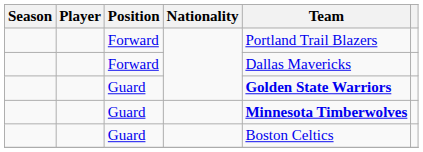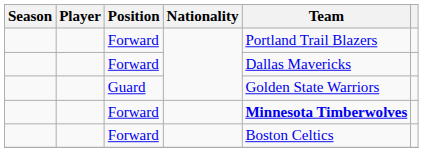(318, 87) bold -> (312, 87) normal
(127, 111) Guard -> (133, 111) Forward
(127, 135) Guard -> (133, 135) Forward
